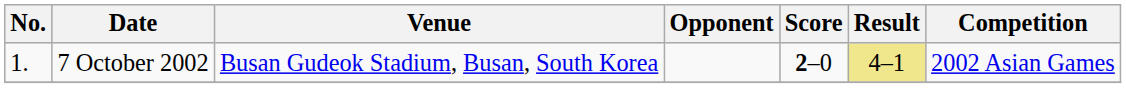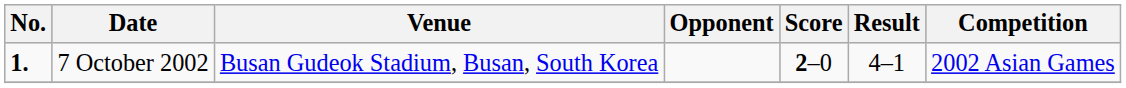(19, 62) normal -> (19, 62) bold
(887, 62) khaki background -> (887, 62) no background
